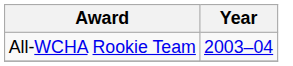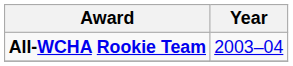(102, 46) normal -> (107, 46) bold
